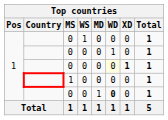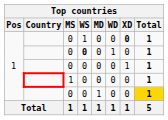(127, 39) normal -> (127, 39) bold
(85, 53) normal -> (85, 53) bold
(113, 66) lightyellow background -> (113, 66) no background
(127, 66) bold -> (127, 66) normal
(113, 94) bold -> (113, 94) normal
(149, 94) no background -> (149, 94) gold background
